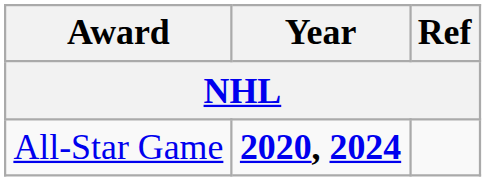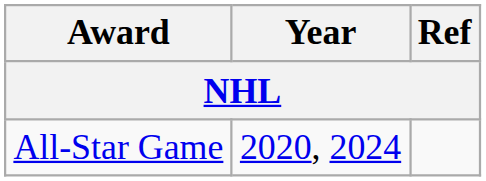(321, 146) bold -> (321, 146) normal
